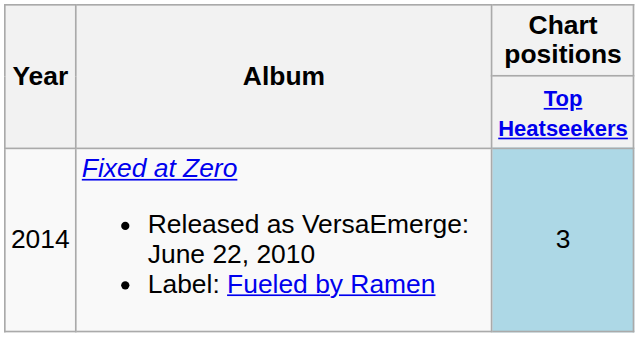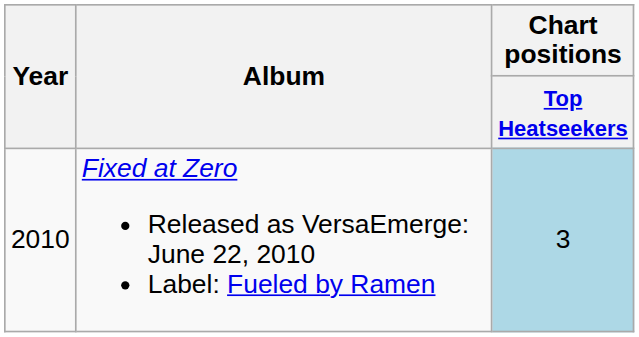(40, 239) 2014 -> (40, 239) 2010
